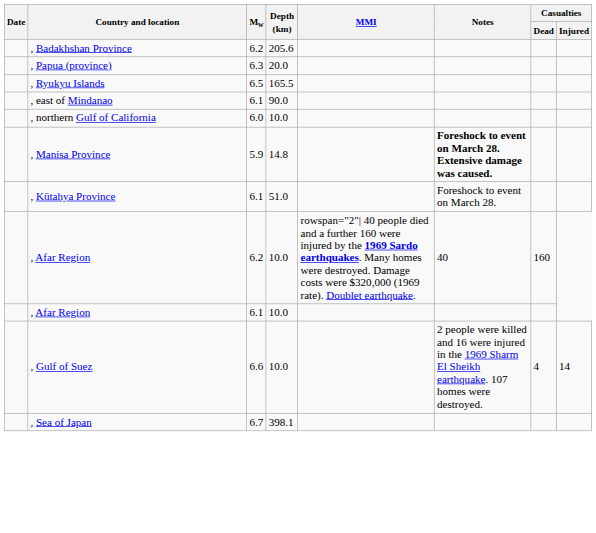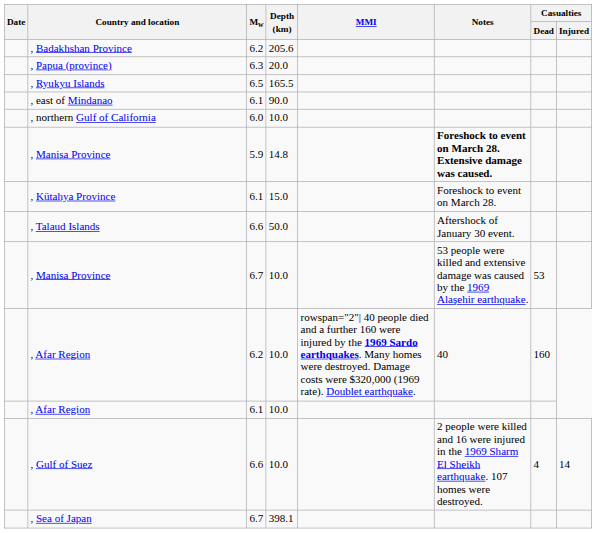(278, 196) 51.0 -> (278, 196) 15.0
+ row: (65, 226)
+ row: (70, 275)
